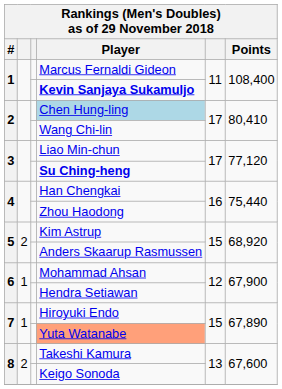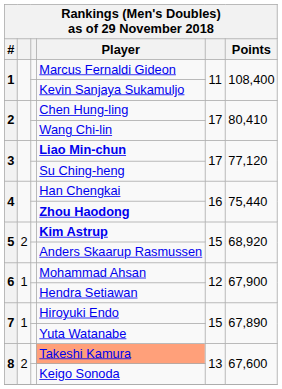(117, 89) bold -> (112, 89) normal
(84, 110) lightblue background -> (84, 110) no background
(80, 150) normal -> (83, 150) bold
(85, 171) bold -> (82, 171) normal
(82, 211) normal -> (84, 211) bold
(70, 232) normal -> (74, 232) bold
(83, 333) lightsalmon background -> (83, 333) no background
(85, 353) no background -> (85, 353) lightsalmon background
